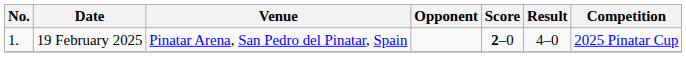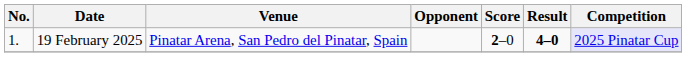(547, 39) normal -> (547, 39) bold
(626, 39) no background -> (626, 39) lavender background
